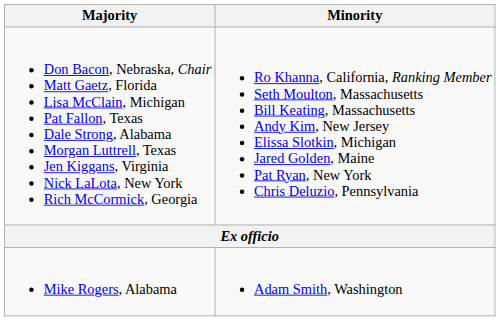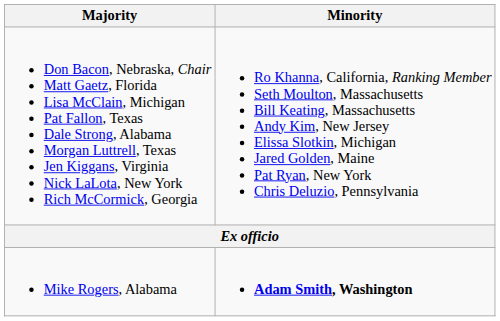(355, 290) normal -> (355, 290) bold
